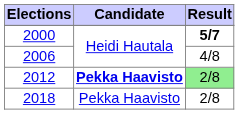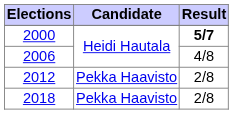(129, 77) bold -> (127, 77) normal
(210, 77) lightgreen background -> (204, 77) no background
